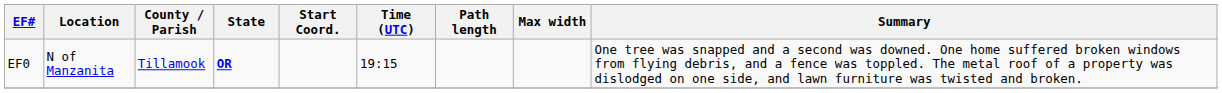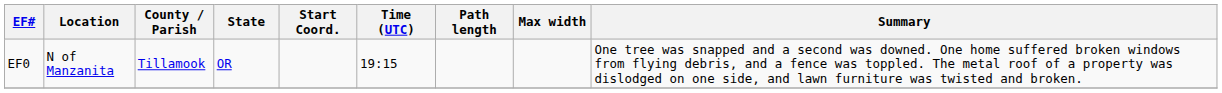(224, 64) bold -> (224, 64) normal
